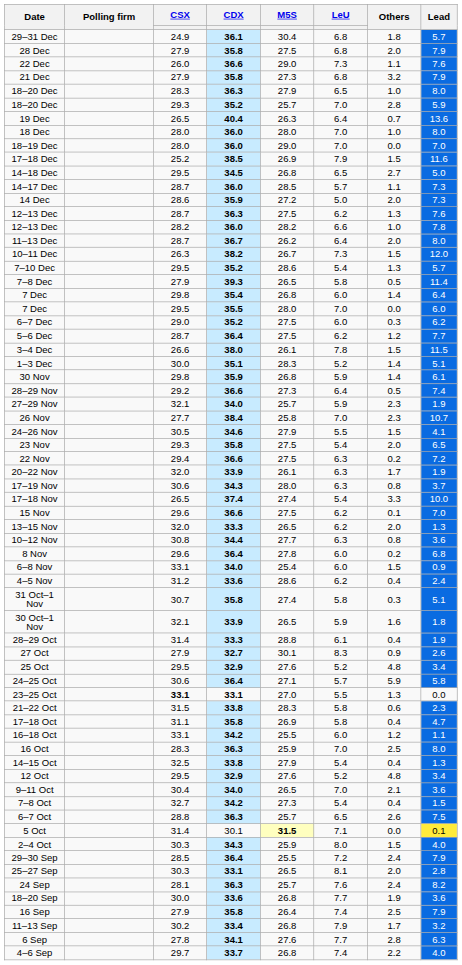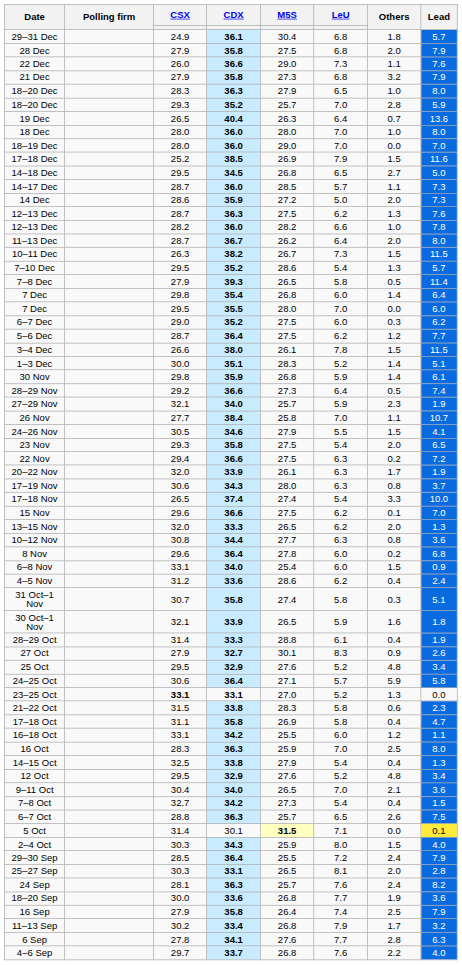(439, 254) 12.0 -> (439, 254) 11.5
(394, 417) 2.3 -> (394, 417) 1.1
(341, 694) 5.5 -> (341, 694) 5.2
(341, 952) 7.4 -> (341, 952) 7.6
